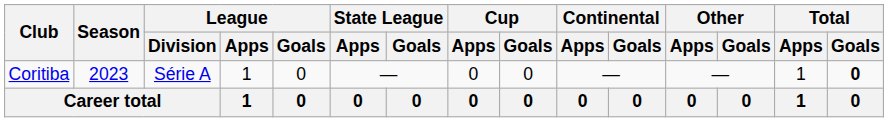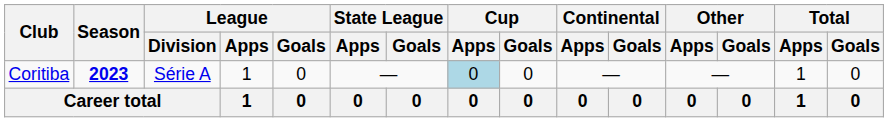(109, 74) normal -> (109, 74) bold
(473, 74) no background -> (473, 74) lightblue background
(855, 74) bold -> (855, 74) normal
